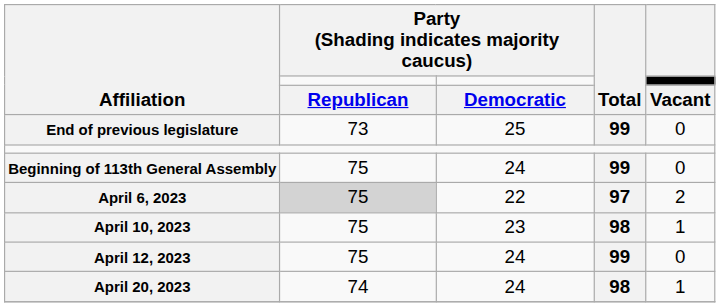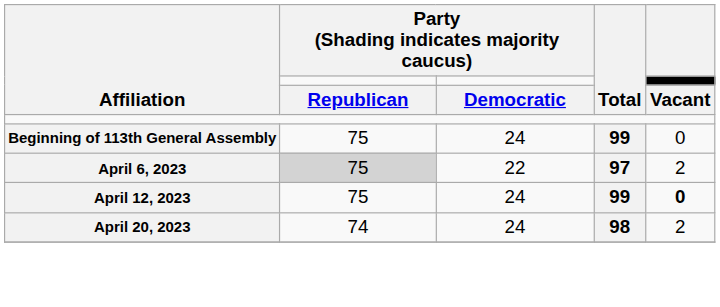- row: (142, 130)
- row: (142, 227)
(680, 256) normal -> (680, 197) bold
(680, 286) 1 -> (680, 227) 2
